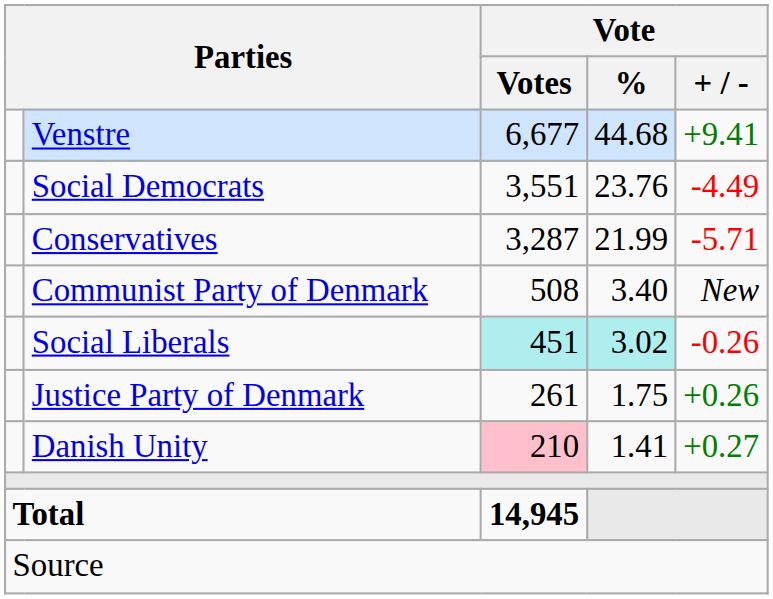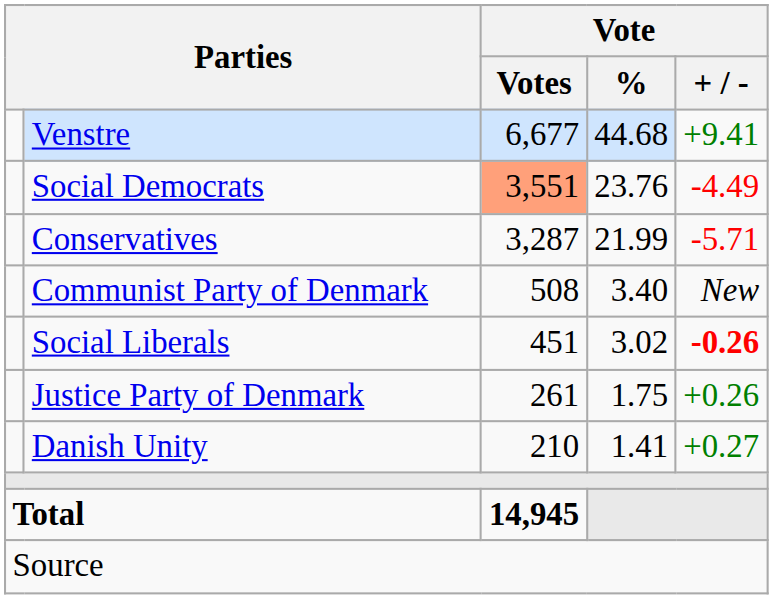(542, 186) no background -> (542, 186) lightsalmon background
(555, 342) paleturquoise background -> (555, 342) no background
(639, 342) paleturquoise background -> (639, 342) no background
(725, 342) normal -> (725, 342) bold
(555, 446) pink background -> (555, 446) no background
